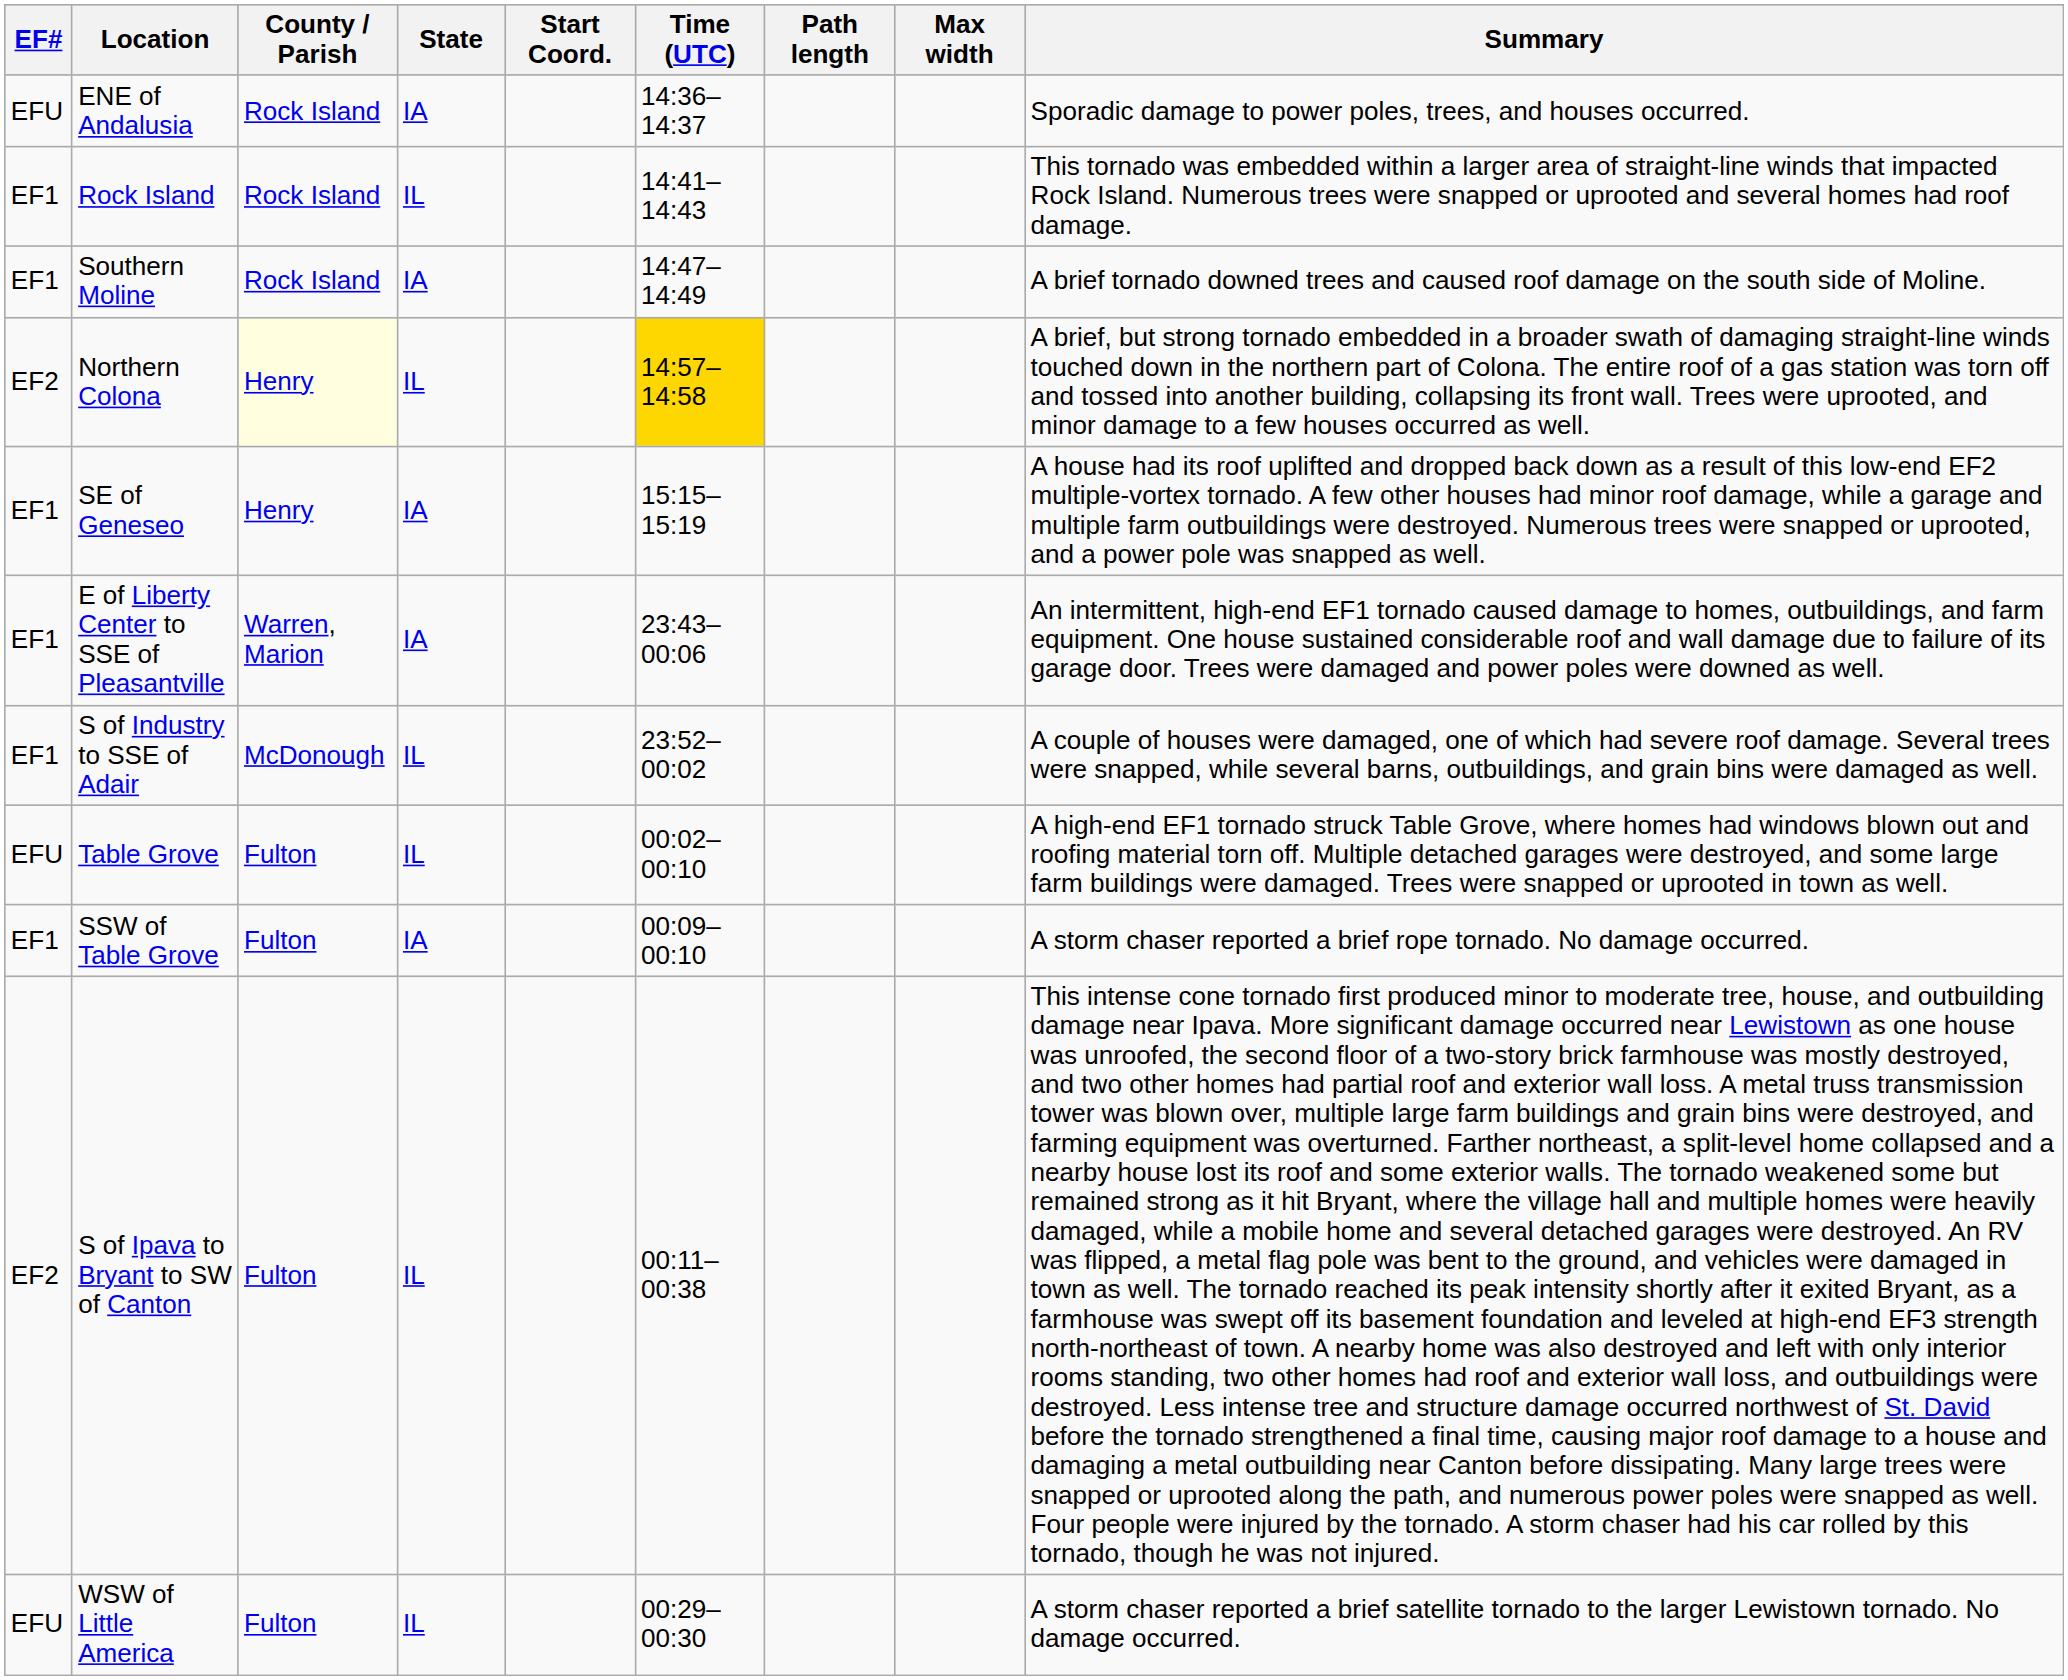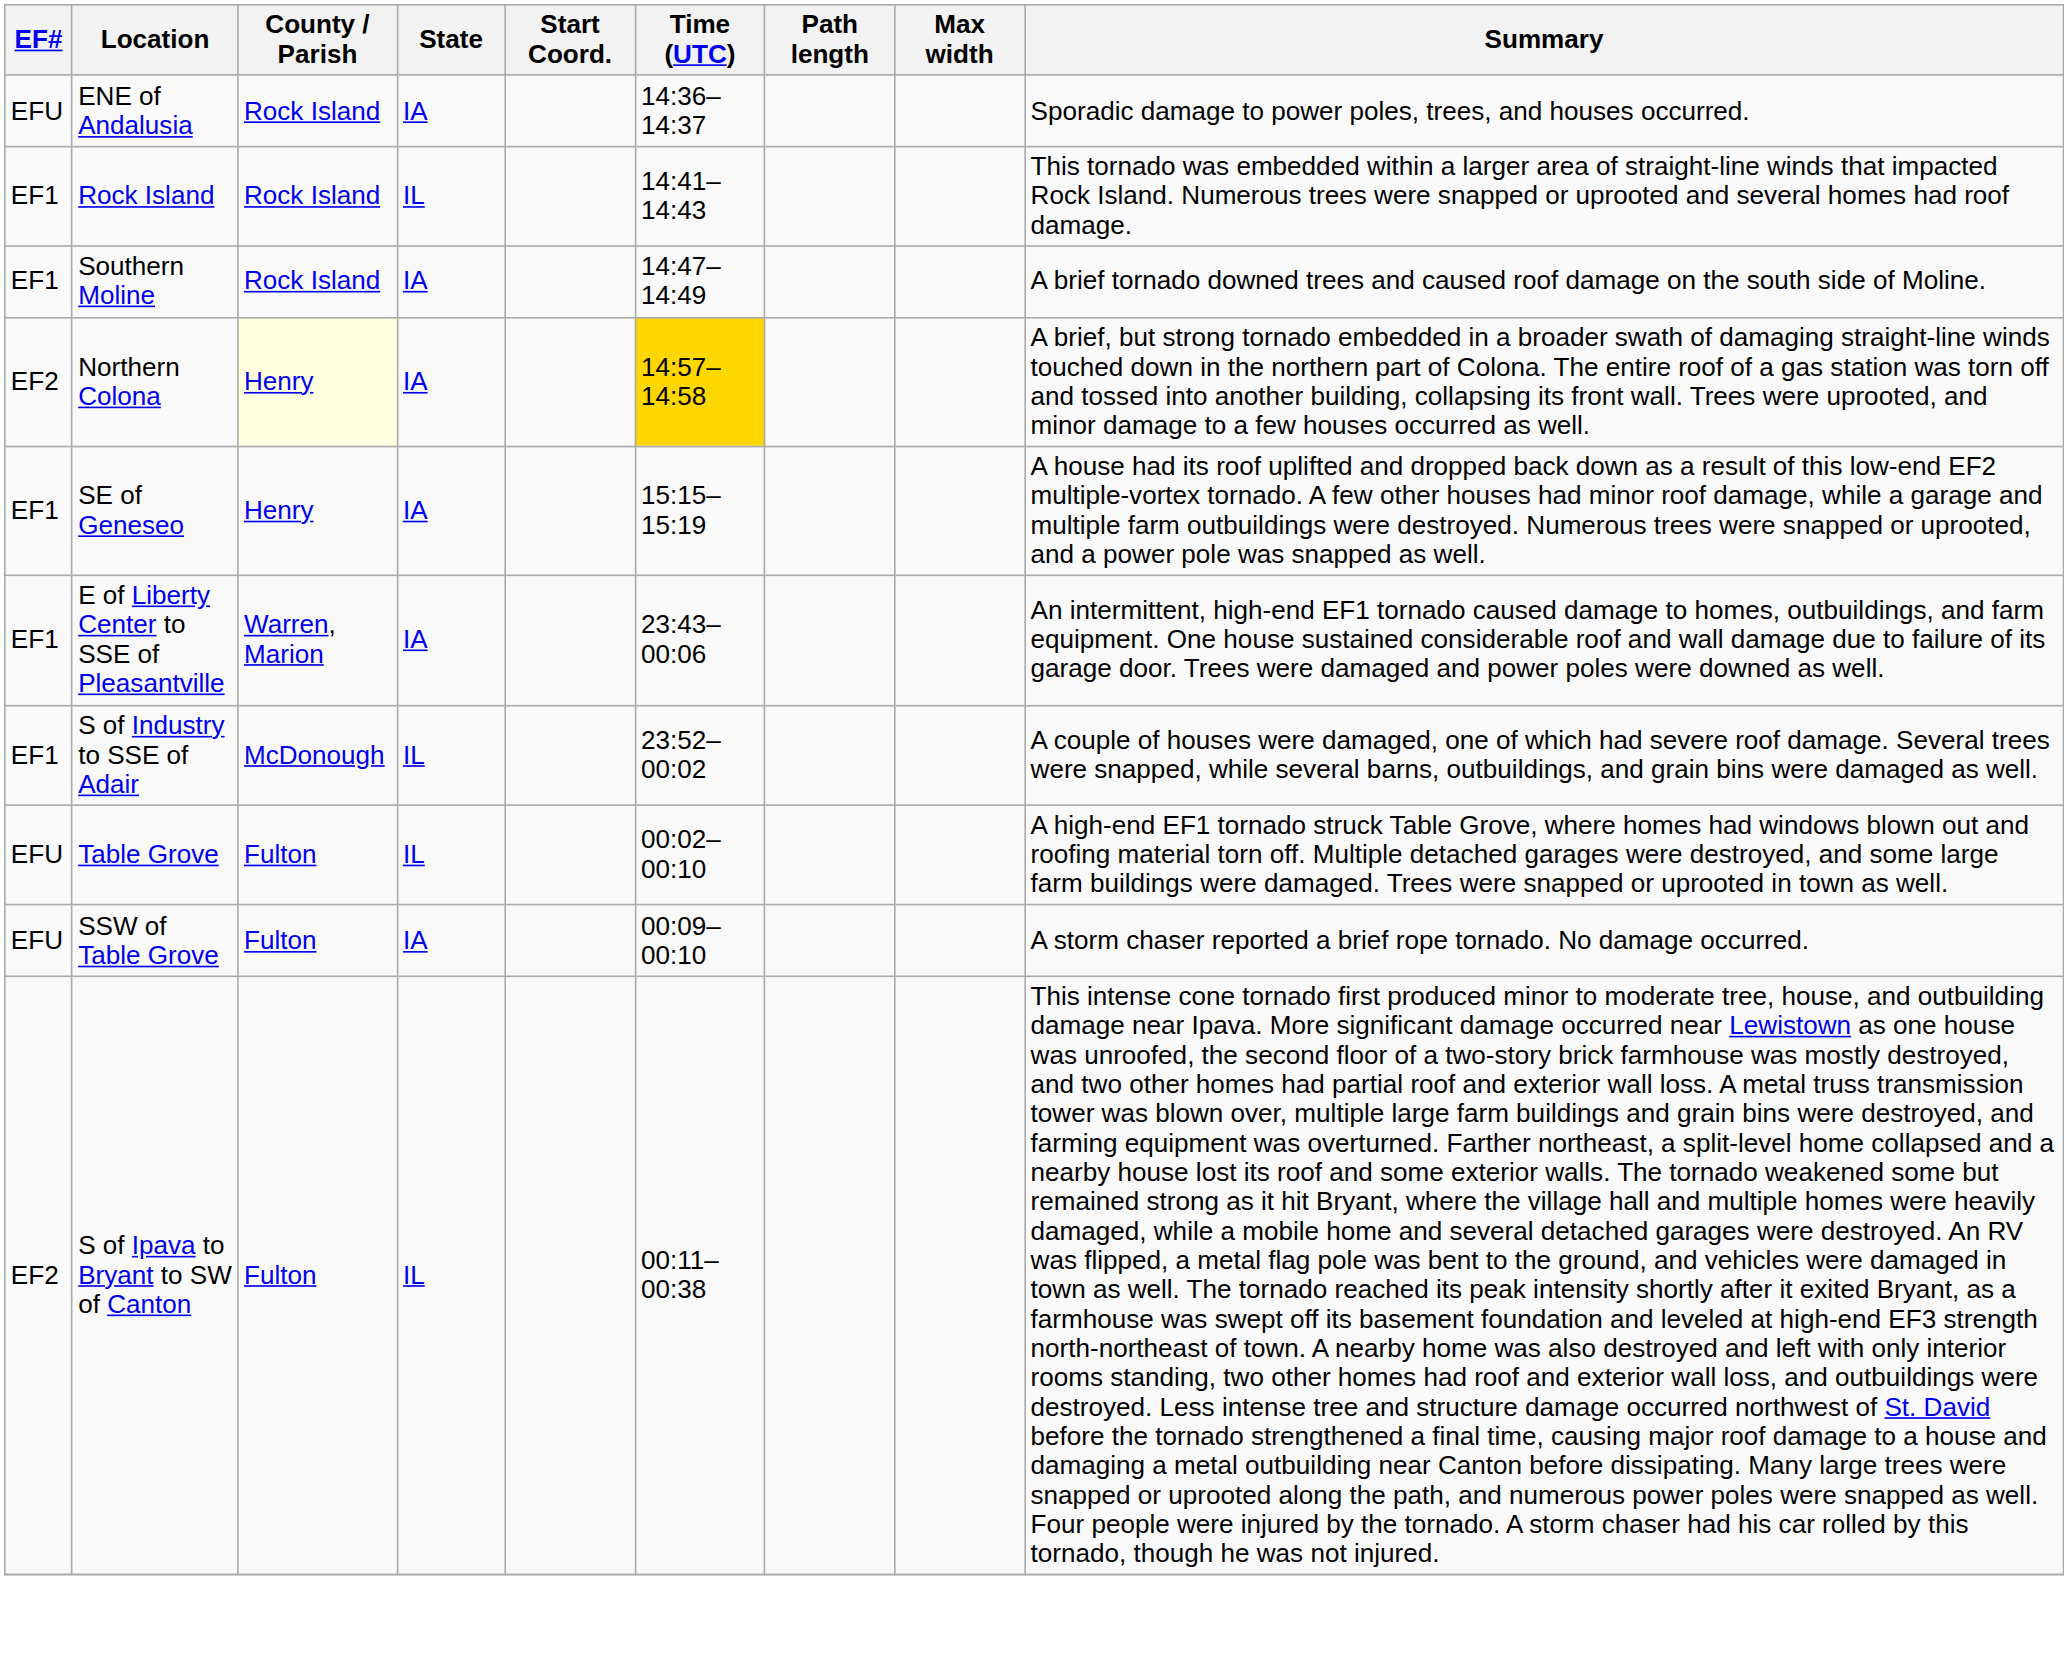(414, 381) IL -> (415, 381) IA
(35, 940) EF1 -> (37, 940) EFU
- row: (126, 1624)
